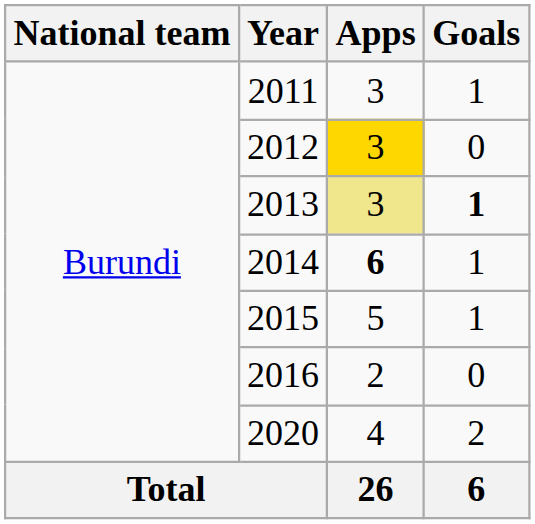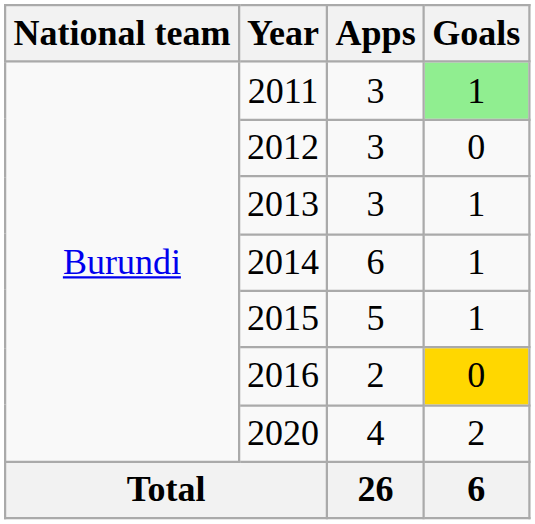(476, 90) no background -> (476, 90) lightgreen background
(376, 147) gold background -> (376, 147) no background
(376, 204) khaki background -> (376, 204) no background
(476, 204) bold -> (476, 204) normal
(376, 261) bold -> (376, 261) normal
(476, 375) no background -> (476, 375) gold background
